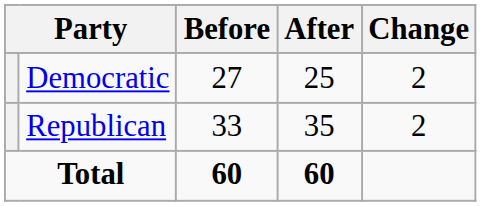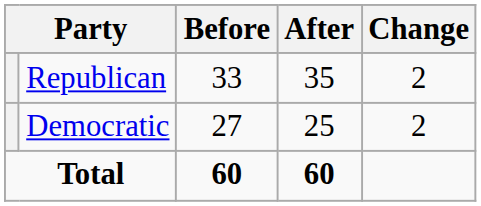rows swapped: (96, 126) <-> (98, 77)
